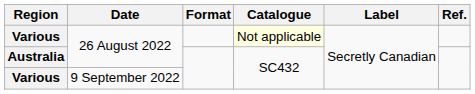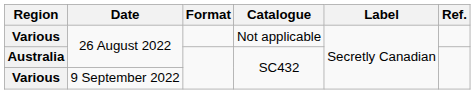(279, 36) lightyellow background -> (279, 36) no background
